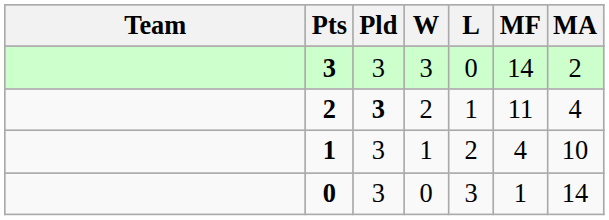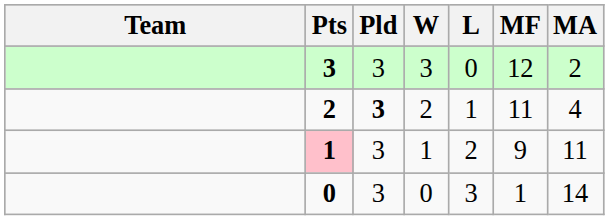(520, 67) 14 -> (520, 67) 12
(329, 151) no background -> (329, 151) pink background
(520, 151) 4 -> (520, 151) 9
(575, 151) 10 -> (575, 151) 11
